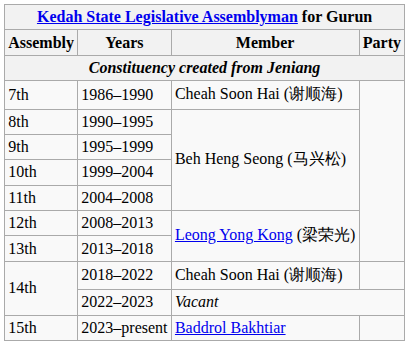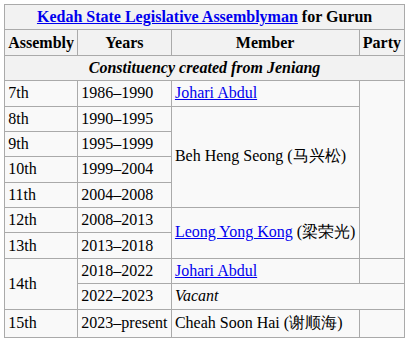(259, 94) Cheah Soon Hai (谢顺海) -> (216, 93) Johari Abdul
(259, 274) Cheah Soon Hai (谢顺海) -> (216, 270) Johari Abdul
(230, 327) Baddrol Bakhtiar -> (259, 322) Cheah Soon Hai (谢顺海)
